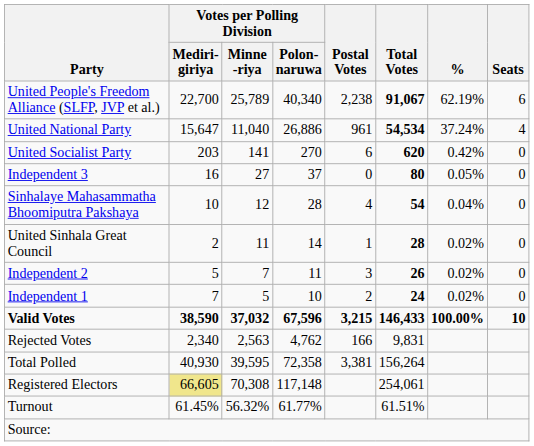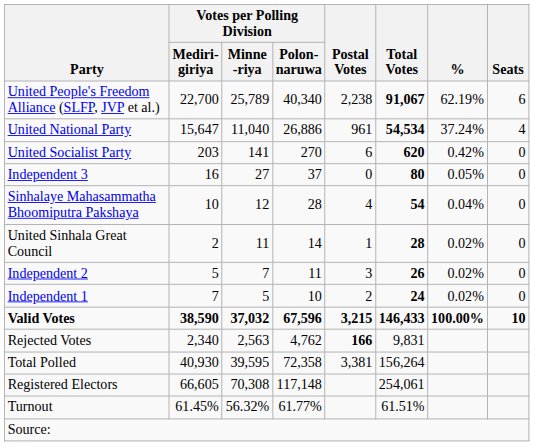(362, 340) normal -> (362, 340) bold
(199, 385) khaki background -> (199, 385) no background
